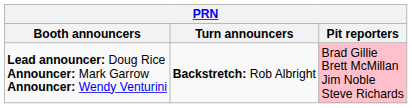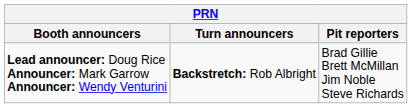(363, 73) pink background -> (363, 73) no background
